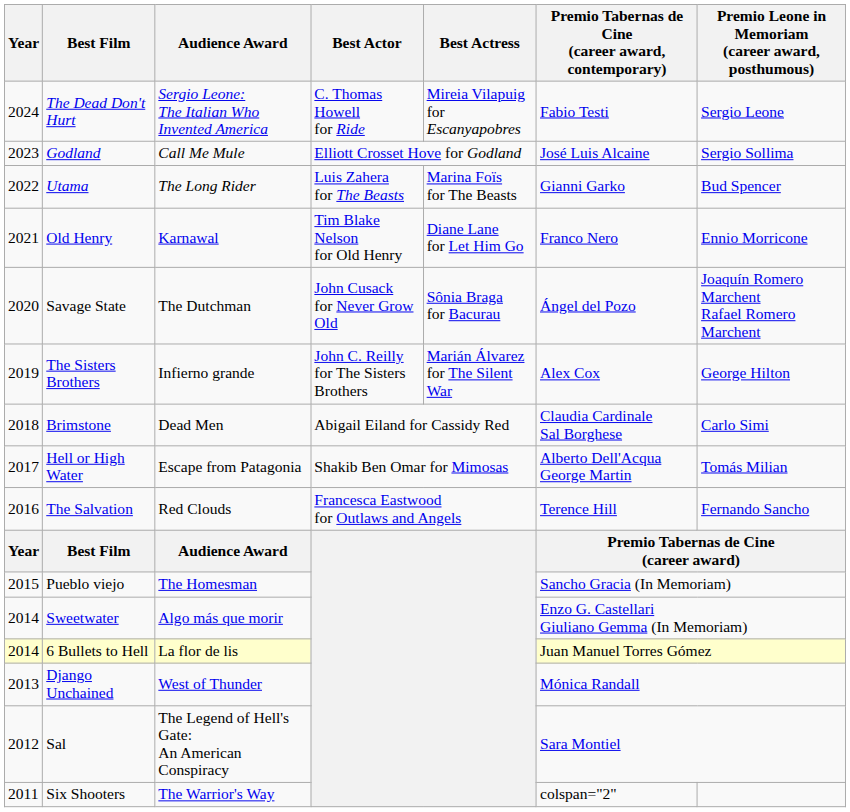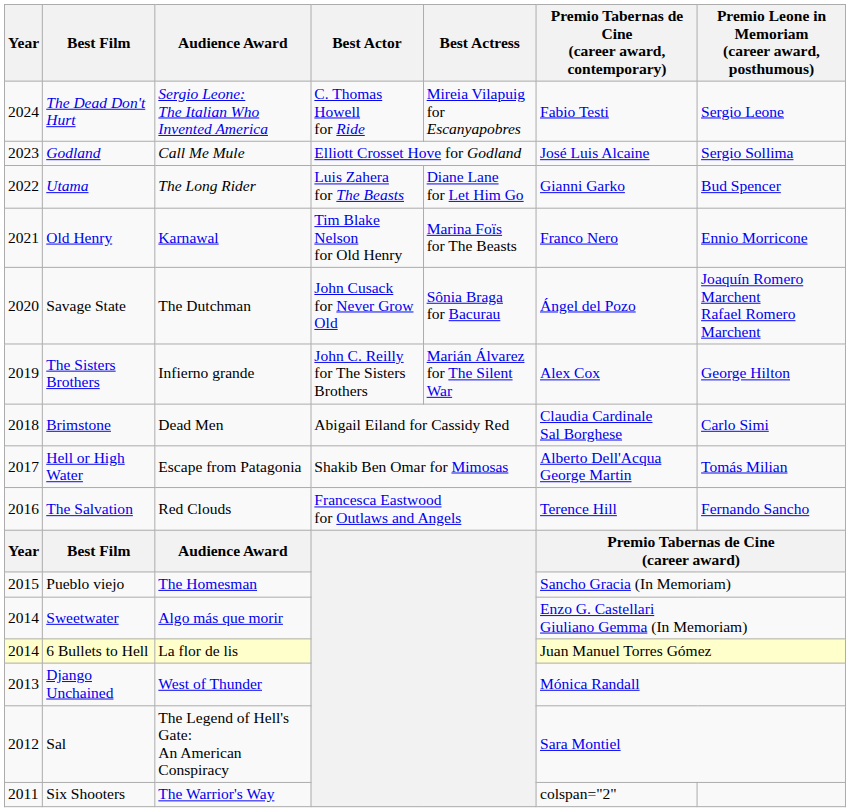(472, 186) Marina Foïs for The Beasts -> (475, 186) Diane Lane for Let Him Go
(475, 237) Diane Lane for Let Him Go -> (472, 237) Marina Foïs for The Beasts
